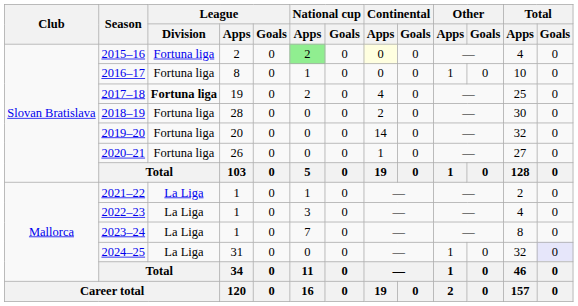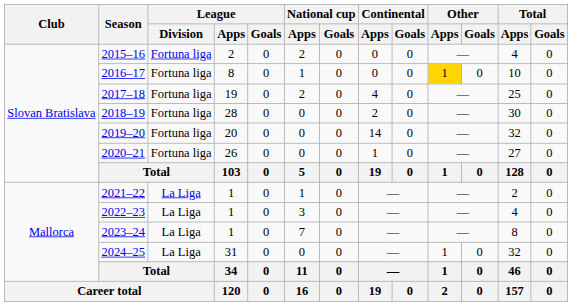(307, 53) lightgreen background -> (302, 53) no background
(381, 53) lightyellow background -> (375, 53) no background
(450, 73) no background -> (445, 73) gold background
(184, 93) bold -> (181, 93) normal
(555, 251) lavender background -> (549, 251) no background
